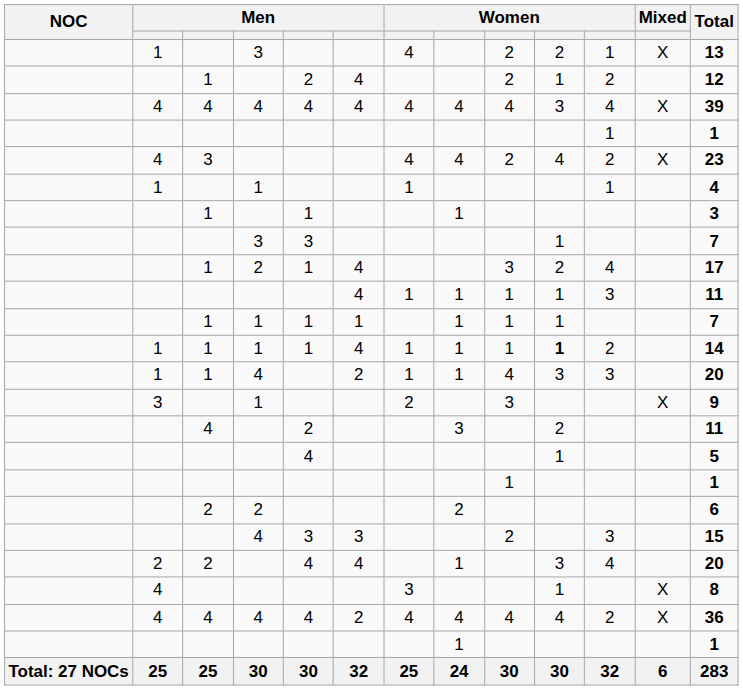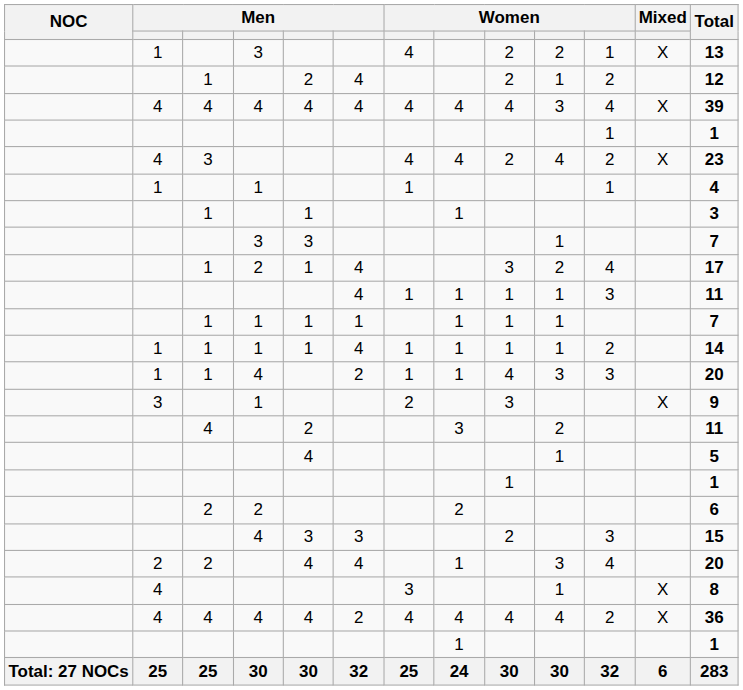(560, 348) bold -> (560, 348) normal
